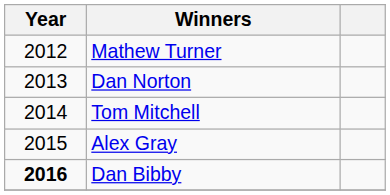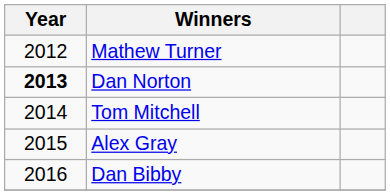(46, 81) normal -> (46, 81) bold
(46, 174) bold -> (46, 174) normal
